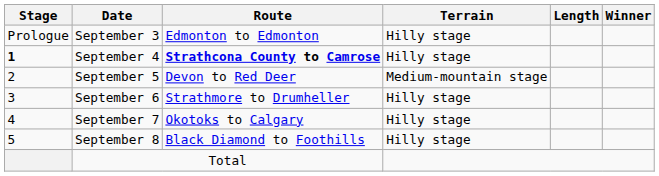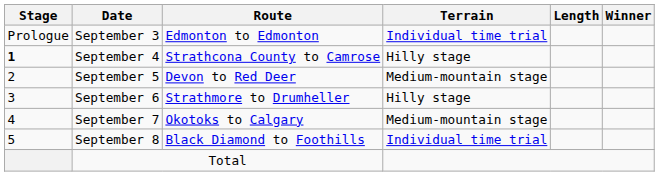(428, 36) Hilly stage -> (467, 36) Individual time trial
(273, 56) bold -> (273, 56) normal
(428, 119) Hilly stage -> (467, 119) Medium-mountain stage
(428, 139) Hilly stage -> (467, 139) Individual time trial
